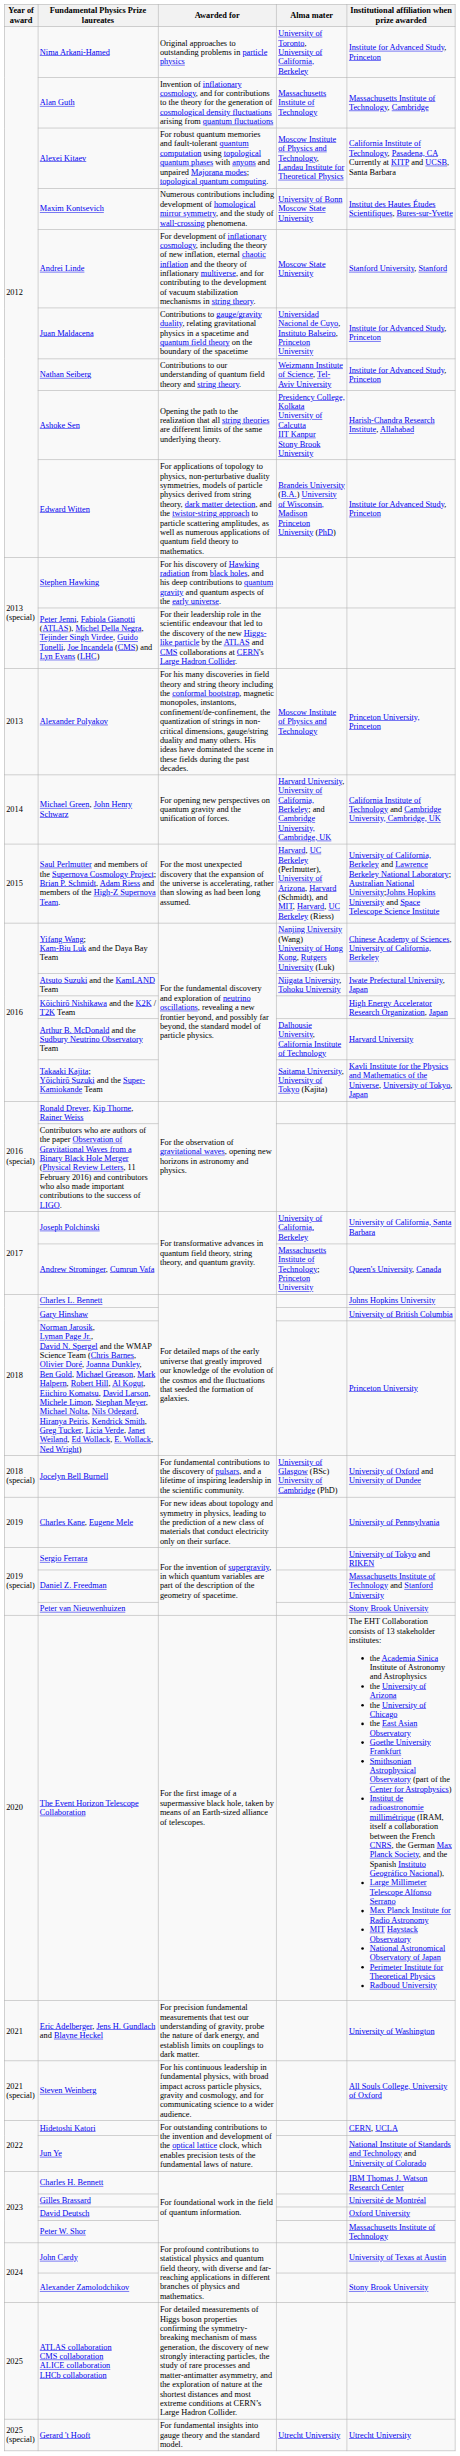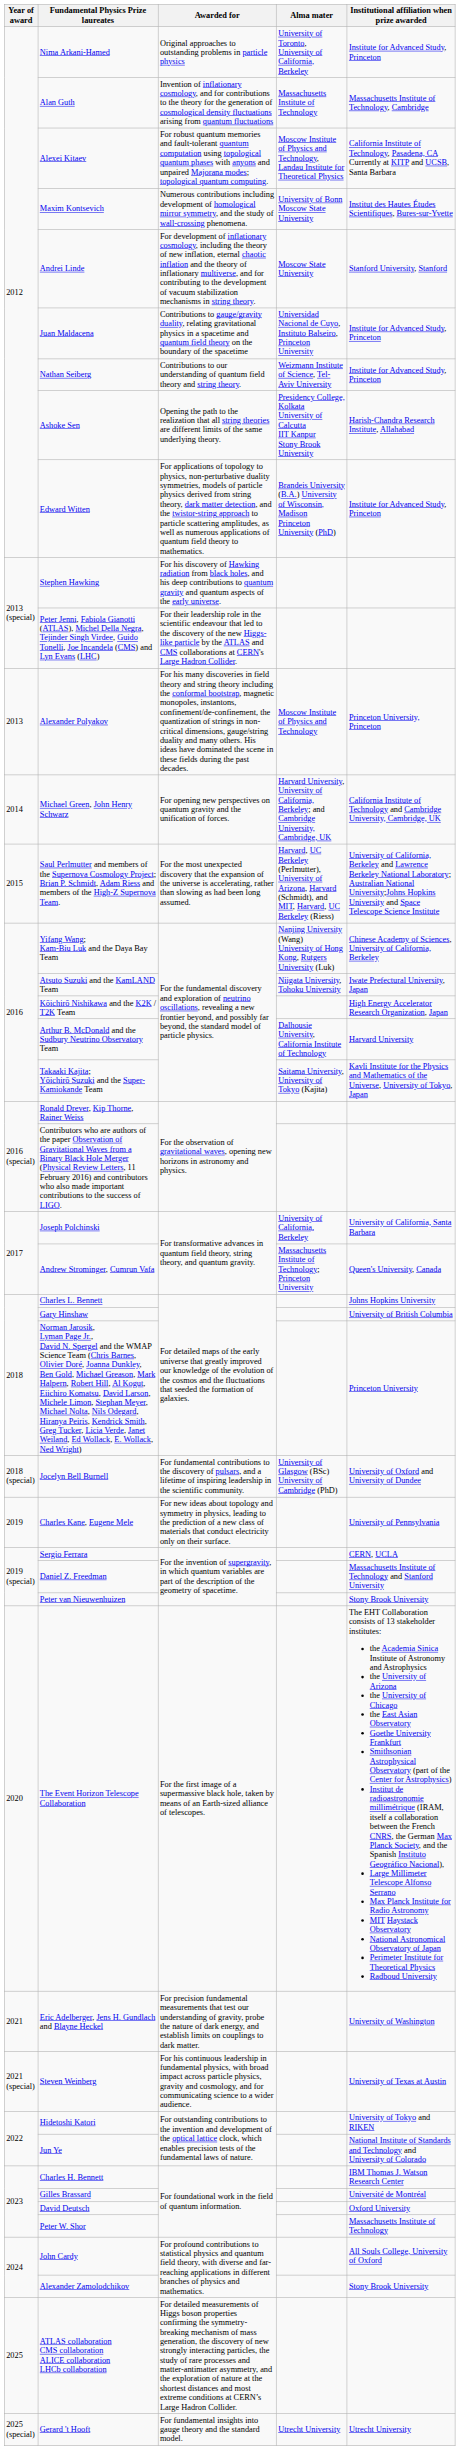(390, 1559) University of Tokyo and RIKEN -> (373, 1554) CERN, UCLA
(398, 2090) All Souls College, University of Oxford -> (398, 2081) University of Texas at Austin
(373, 2128) CERN, UCLA -> (390, 2122) University of Tokyo and RIKEN
(398, 2258) University of Texas at Austin -> (398, 2256) All Souls College, University of Oxford
